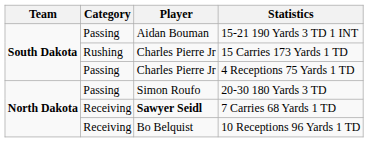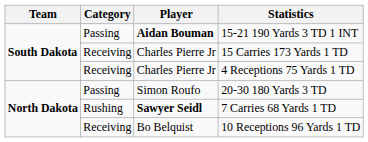(173, 33) normal -> (175, 33) bold
(103, 52) Rushing -> (107, 52) Receiving
(101, 71) Passing -> (107, 71) Receiving
(107, 108) Receiving -> (103, 108) Rushing
